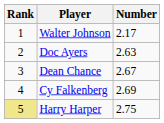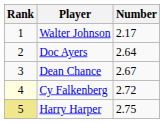(126, 52) 2.63 -> (126, 52) 2.64
(21, 90) no background -> (21, 90) lightyellow background
(126, 90) 2.69 -> (126, 90) 2.72
